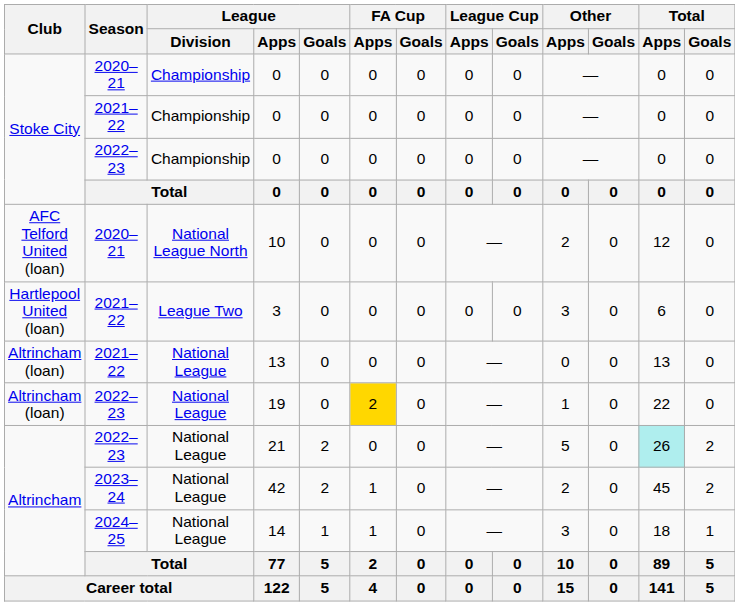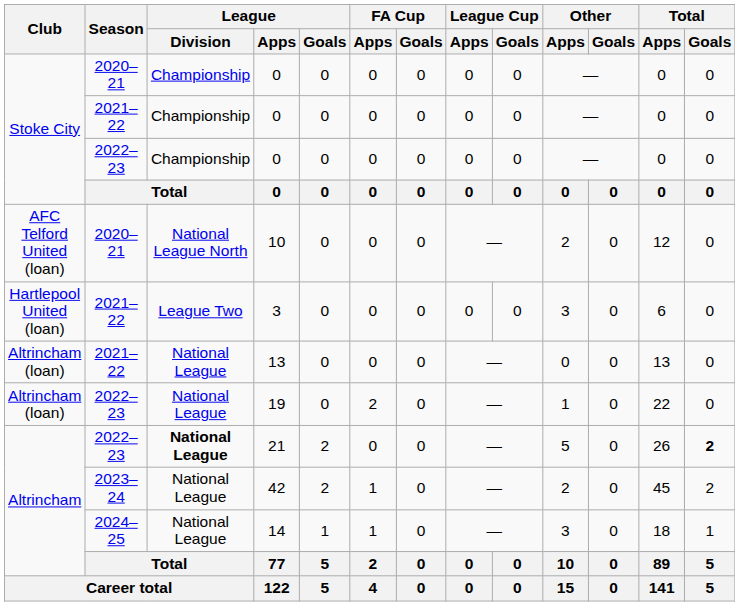(373, 404) gold background -> (373, 404) no background
(200, 446) normal -> (201, 446) bold
(662, 446) paleturquoise background -> (662, 446) no background
(710, 446) normal -> (710, 446) bold
